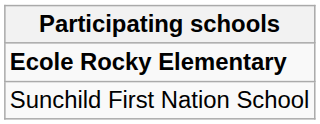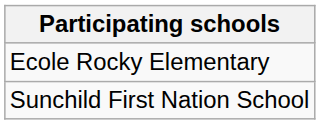(148, 62) bold -> (140, 62) normal
